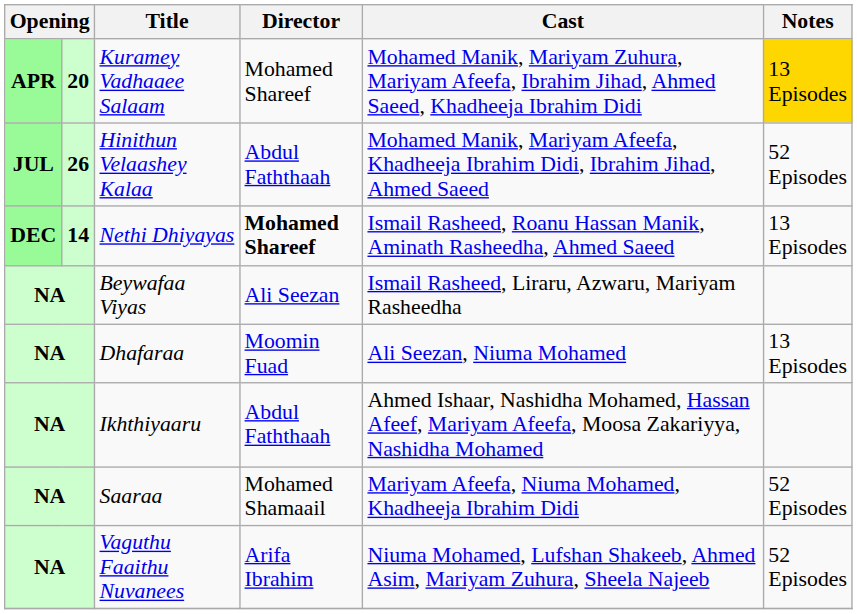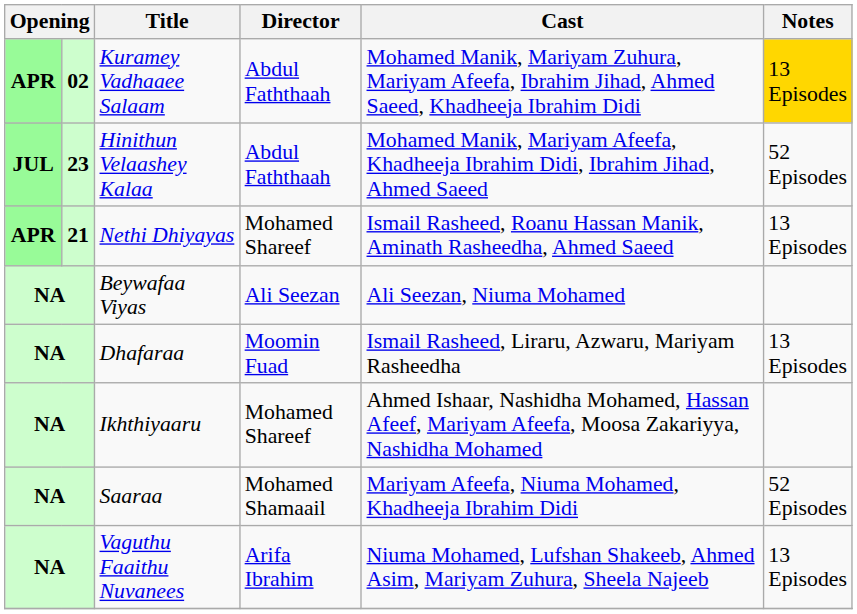(78, 80) 20 -> (78, 80) 02
(289, 80) Mohamed Shareef -> (288, 80) Abdul Faththaah
(78, 164) 26 -> (78, 164) 23
(33, 235) DEC -> (33, 235) APR
(78, 235) 14 -> (78, 235) 21
(292, 235) bold -> (289, 235) normal
(551, 294) Ismail Rasheed, Liraru, Azwaru, Mariyam Rasheedha -> (496, 294) Ali Seezan, Niuma Mohamed
(497, 353) Ali Seezan, Niuma Mohamed -> (551, 353) Ismail Rasheed, Liraru, Azwaru, Mariyam Rasheedha
(287, 424) Abdul Faththaah -> (289, 424) Mohamed Shareef
(808, 567) 52 Episodes -> (808, 567) 13 Episodes
